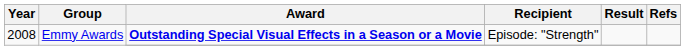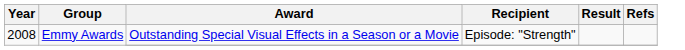(305, 34) bold -> (294, 34) normal
